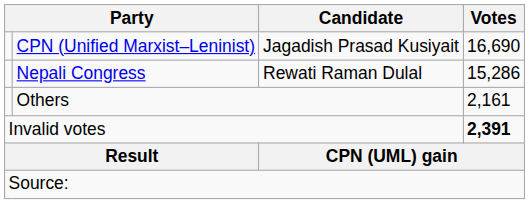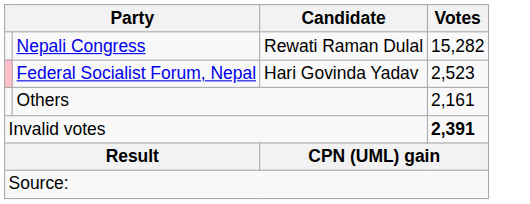- row: (136, 45)
(494, 73) 15,286 -> (458, 45) 15,282
+ row: (136, 73)
